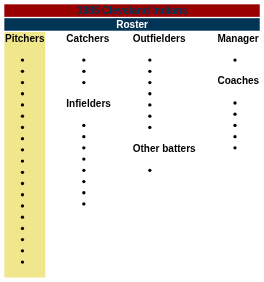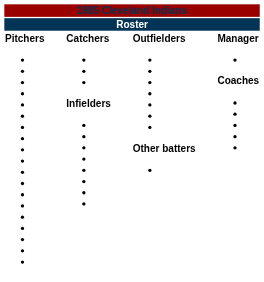(25, 150) khaki background -> (25, 150) no background
